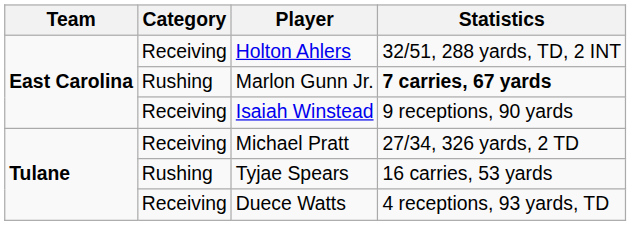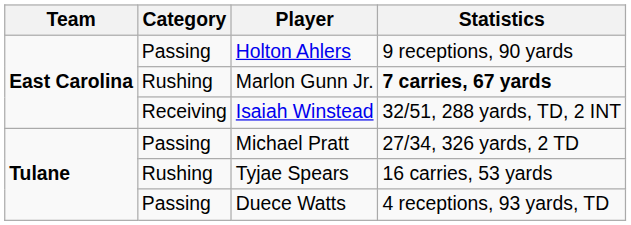(184, 50) Receiving -> (176, 50) Passing
(502, 50) 32/51, 288 yards, TD, 2 INT -> (478, 50) 9 receptions, 90 yards
(478, 112) 9 receptions, 90 yards -> (502, 112) 32/51, 288 yards, TD, 2 INT
(184, 143) Receiving -> (176, 143) Passing
(184, 204) Receiving -> (176, 204) Passing
